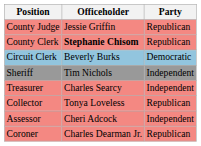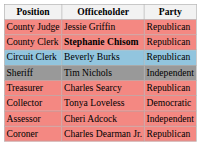(169, 57) Democratic -> (168, 57) Republican
(170, 88) Independent -> (168, 88) Republican
(168, 103) Republican -> (169, 103) Democratic
